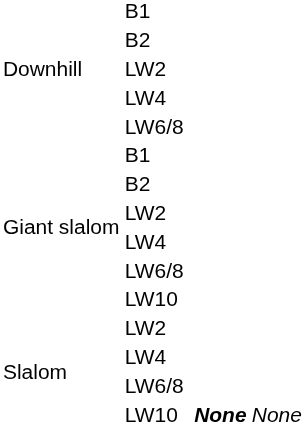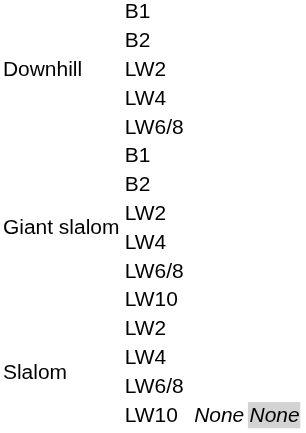(220, 415) bold -> (219, 415) normal
(277, 415) no background -> (275, 415) lightgrey background
